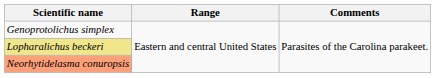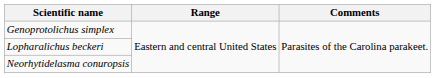(55, 47) khaki background -> (55, 47) no background
(68, 64) lightsalmon background -> (68, 64) no background
